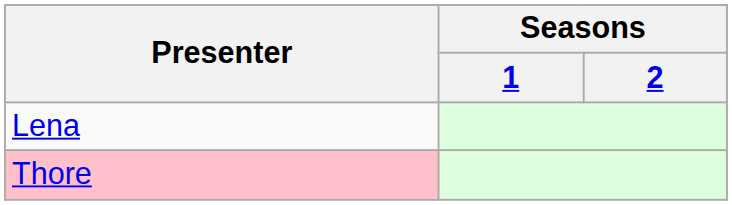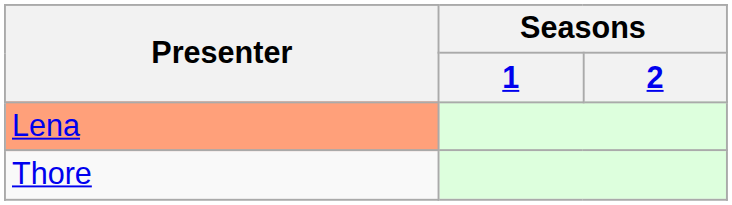(46, 125) no background -> (46, 125) lightsalmon background
(52, 174) pink background -> (52, 174) no background
